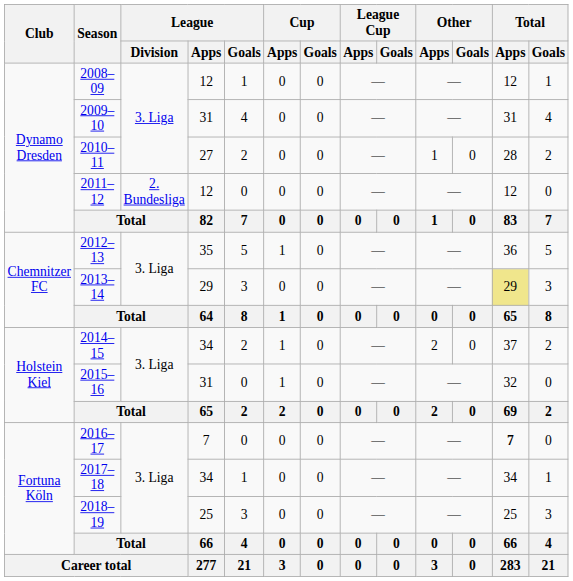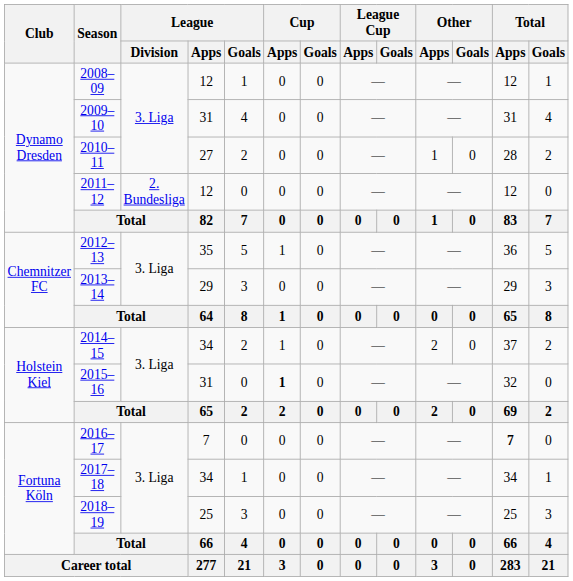(510, 287) khaki background -> (510, 287) no background
(282, 382) normal -> (282, 382) bold
